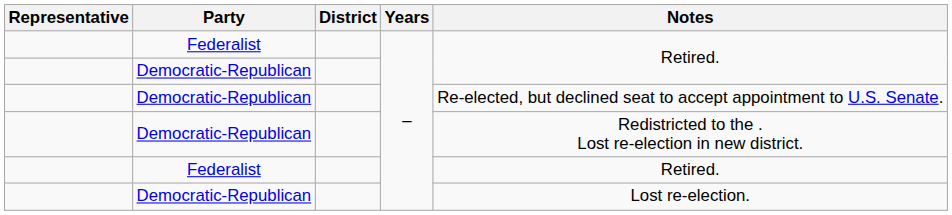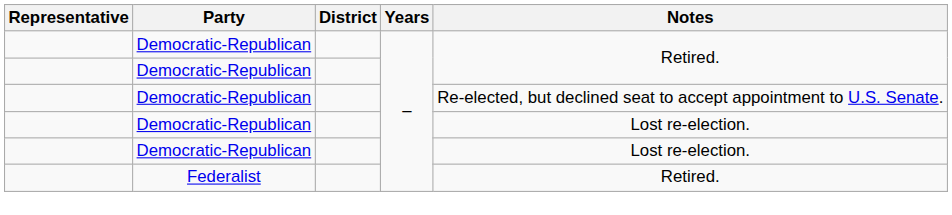(224, 44) Federalist -> (224, 44) Democratic-Republican
(690, 133) Redistricted to the . Lost re-election in new district. -> (690, 124) Lost re-election.
(224, 169) Federalist -> (224, 151) Democratic-Republican
(690, 169) Retired. -> (690, 151) Lost re-election.
(224, 196) Democratic-Republican -> (224, 177) Federalist
(690, 196) Lost re-election. -> (690, 177) Retired.
